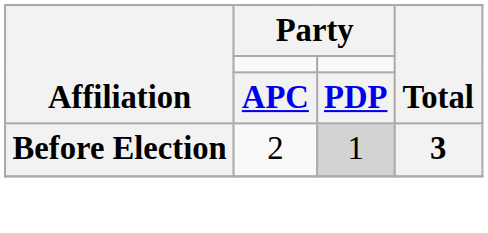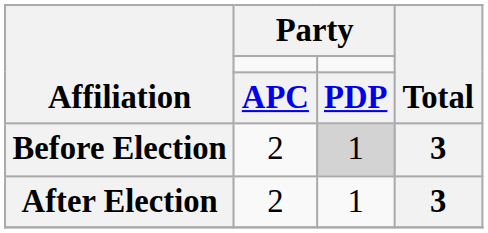+ row: (120, 200)
